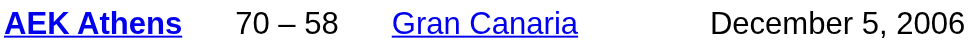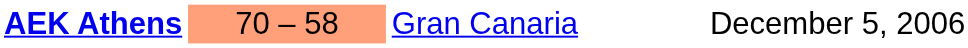(287, 23) no background -> (287, 23) lightsalmon background
